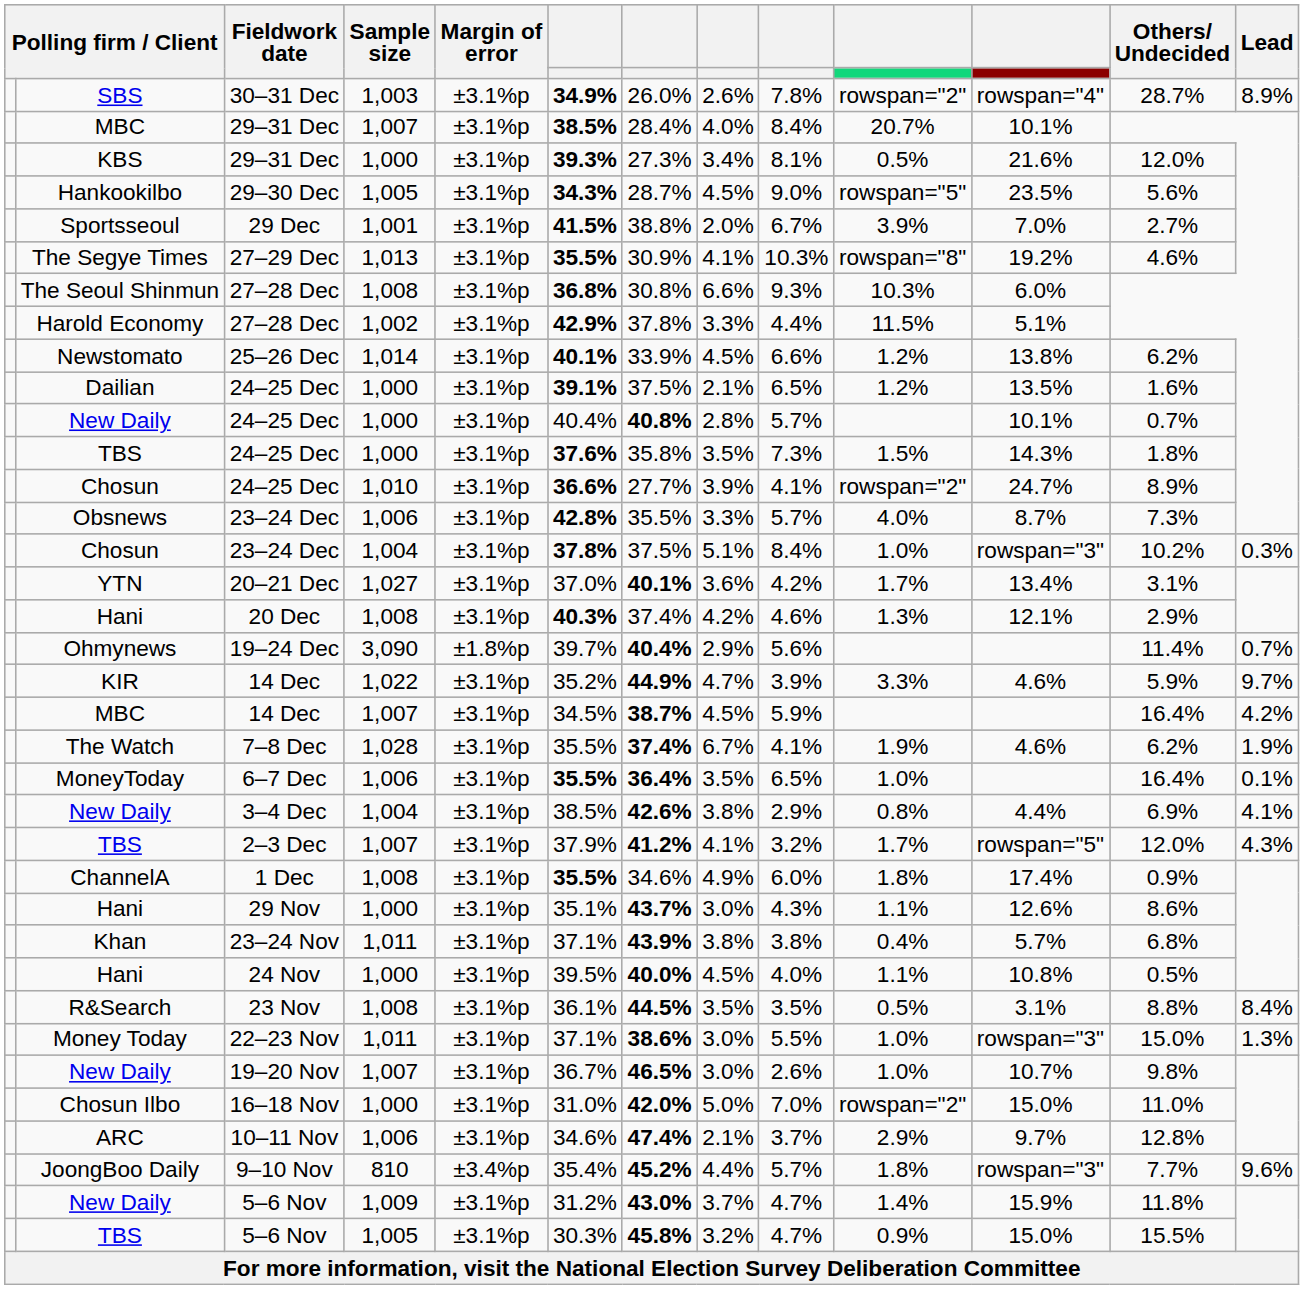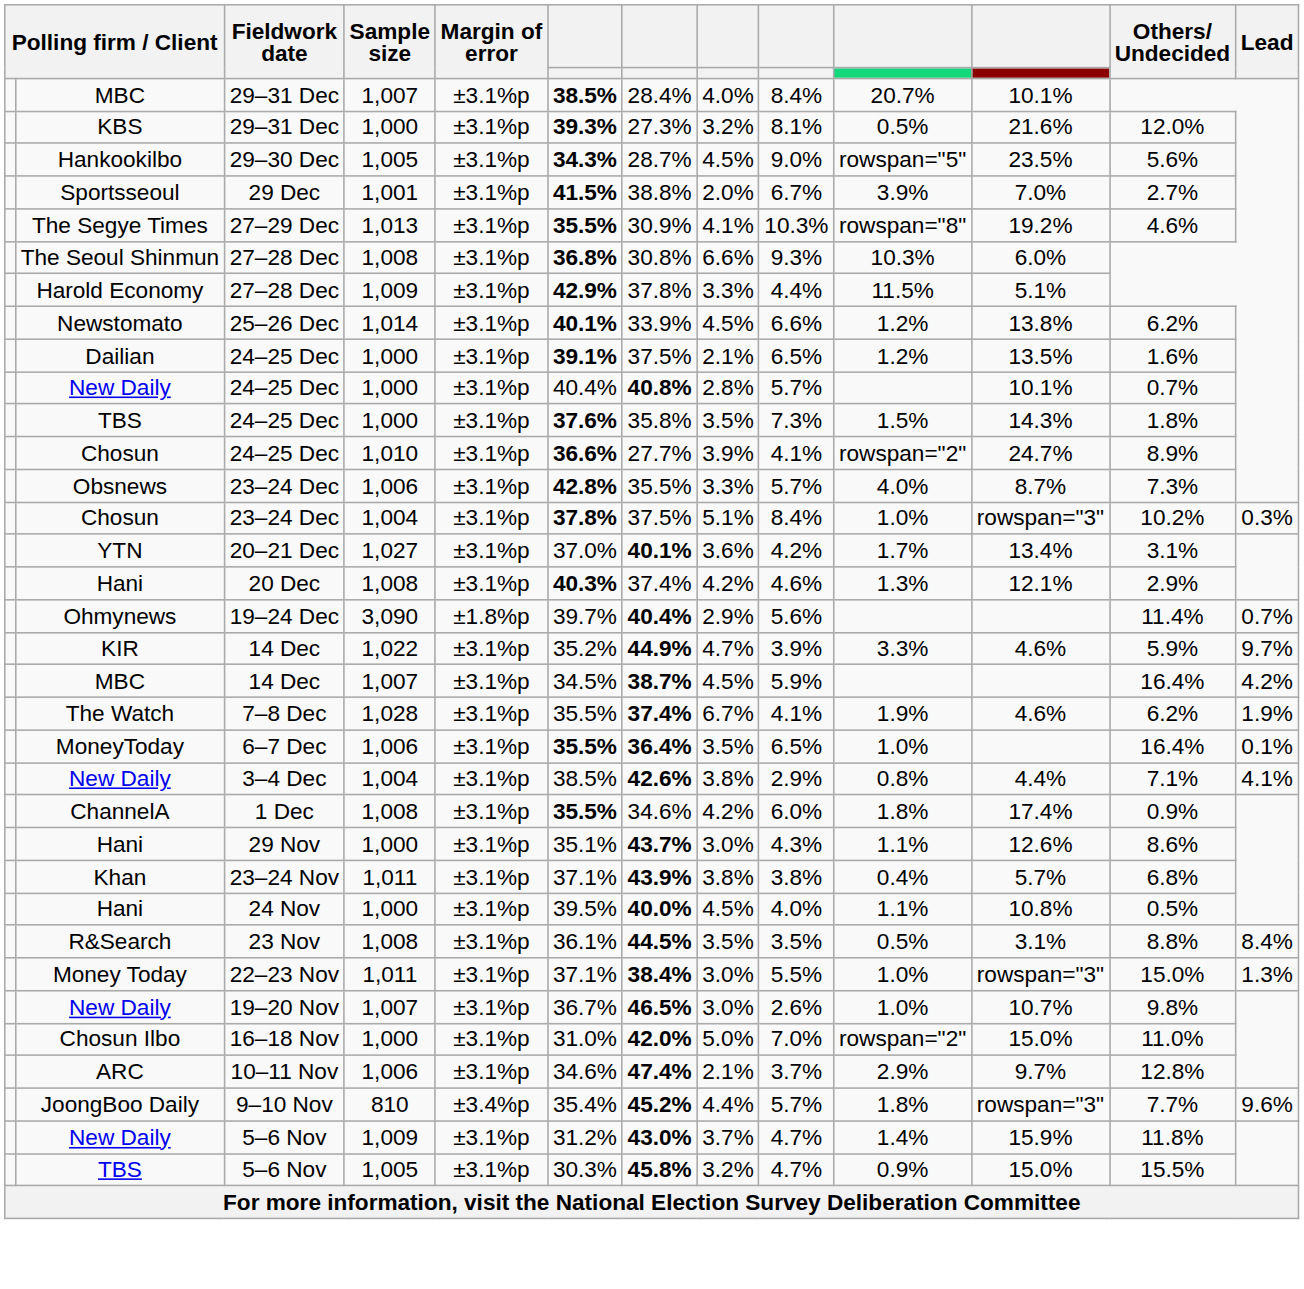- row: (120, 95)
(728, 160) 3.4% -> (728, 127) 3.2%
(390, 323) 1,002 -> (390, 290) 1,009
(1172, 812) 6.9% -> (1172, 779) 7.1%
- row: (120, 844)
(728, 877) 4.9% -> (728, 812) 4.2%
(660, 1040) 38.6% -> (660, 974) 38.4%
